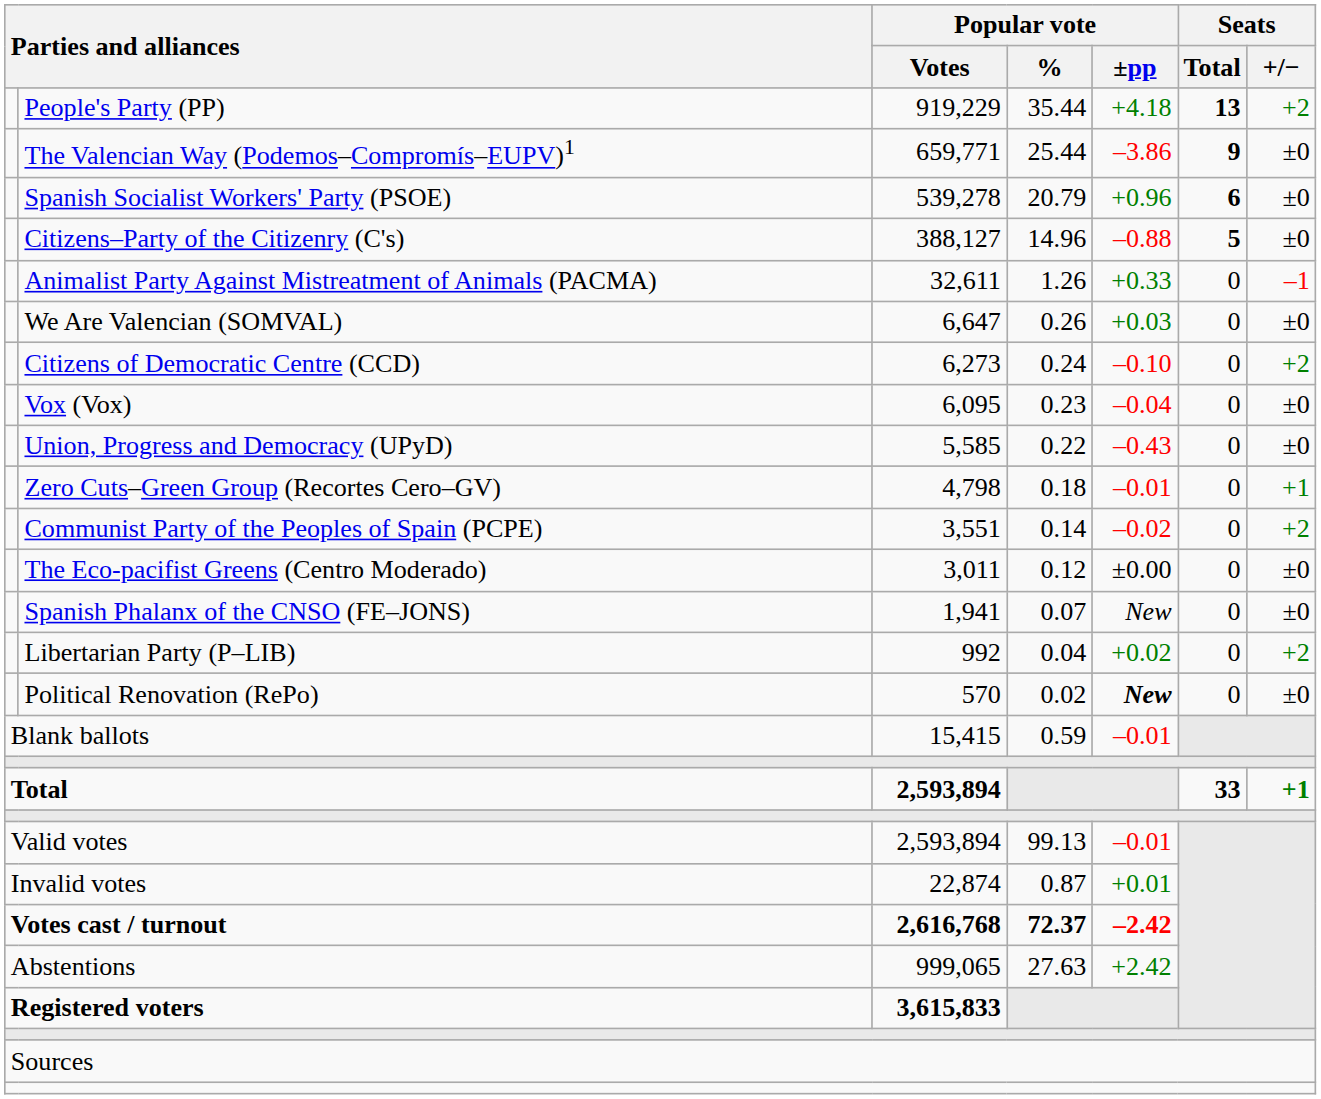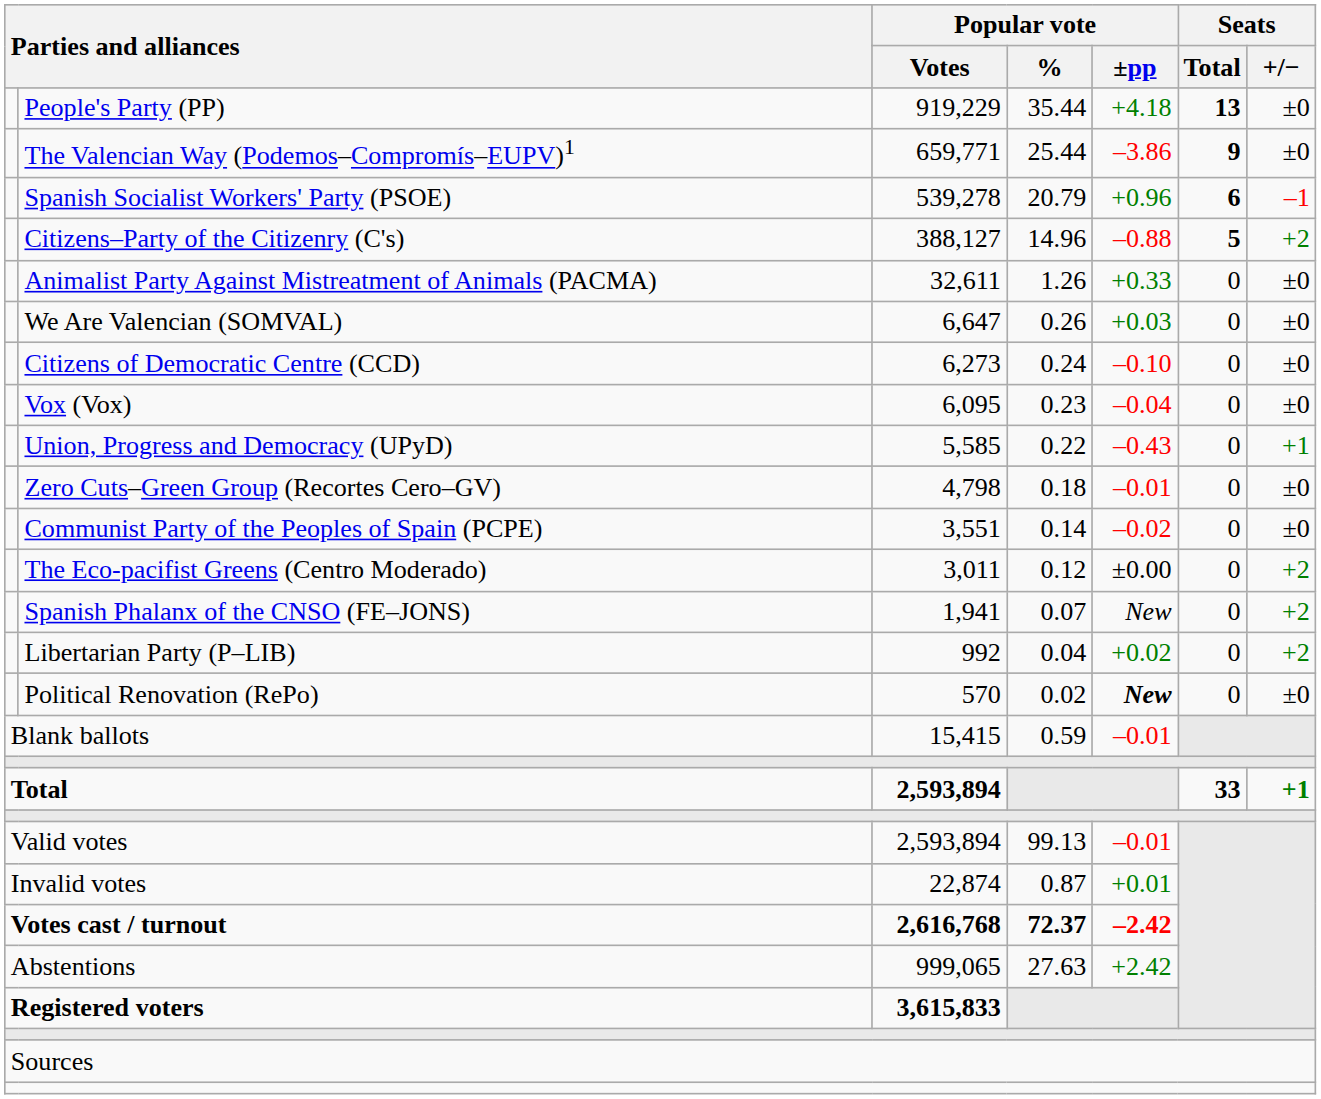(1296, 107) +2 -> (1296, 107) ±0
(1296, 197) ±0 -> (1297, 197) –1
(1296, 239) ±0 -> (1296, 239) +2
(1297, 280) –1 -> (1296, 280) ±0
(1296, 363) +2 -> (1296, 363) ±0
(1296, 445) ±0 -> (1296, 445) +1
(1296, 487) +1 -> (1296, 487) ±0
(1296, 528) +2 -> (1296, 528) ±0
(1296, 569) ±0 -> (1296, 569) +2
(1296, 611) ±0 -> (1296, 611) +2
